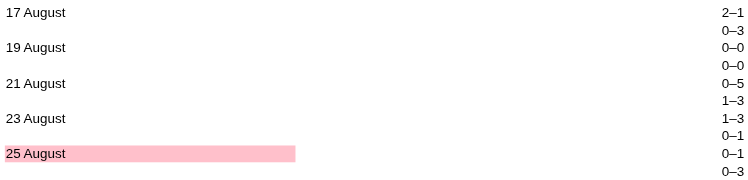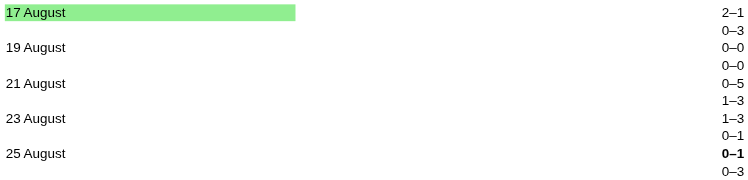(36, 12) no background -> (36, 12) lightgreen background
(36, 153) pink background -> (36, 153) no background
(733, 153) normal -> (733, 153) bold
